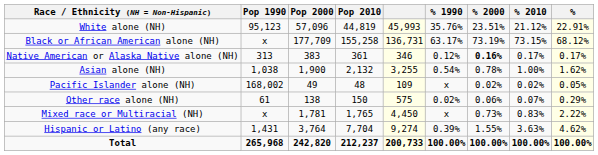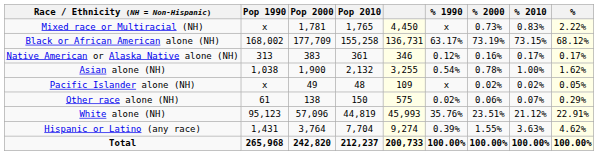rows swapped: (123, 26) <-> (123, 114)
(265, 41) x -> (265, 41) 168,002
(488, 56) bold -> (488, 56) normal
(265, 85) 168,002 -> (265, 85) x
